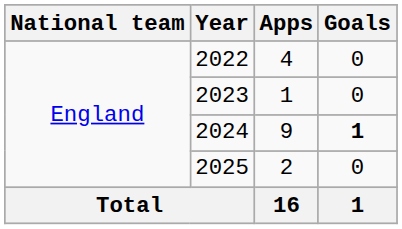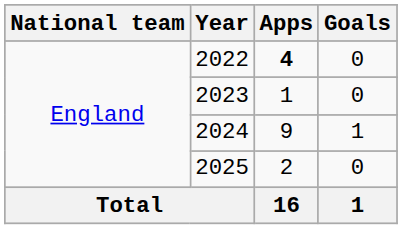(286, 60) normal -> (286, 60) bold
(357, 132) bold -> (357, 132) normal
